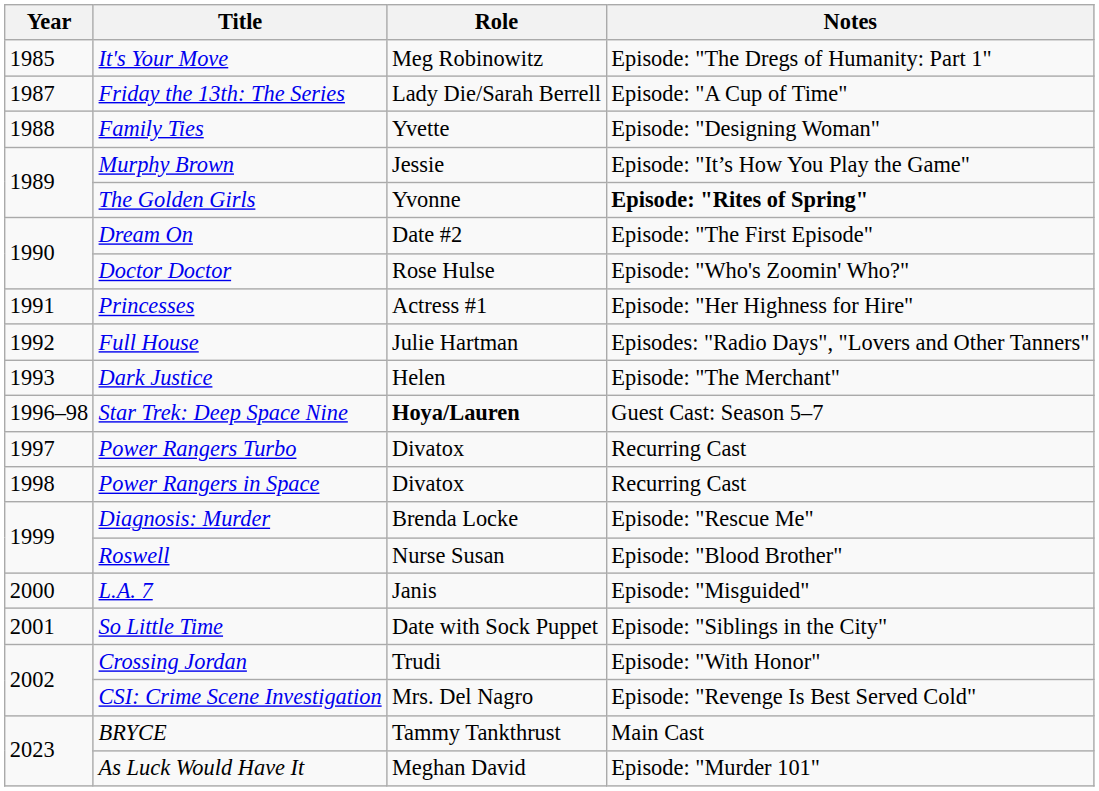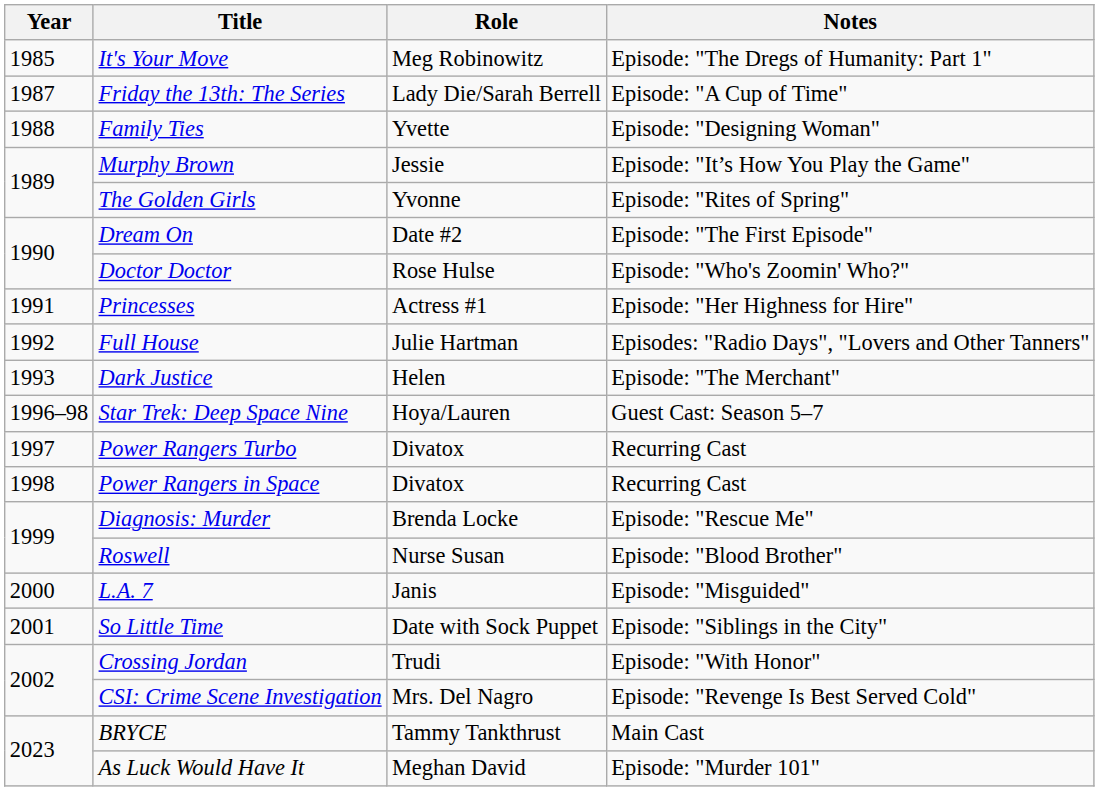(740, 199) bold -> (730, 199) normal
(456, 413) bold -> (451, 413) normal
